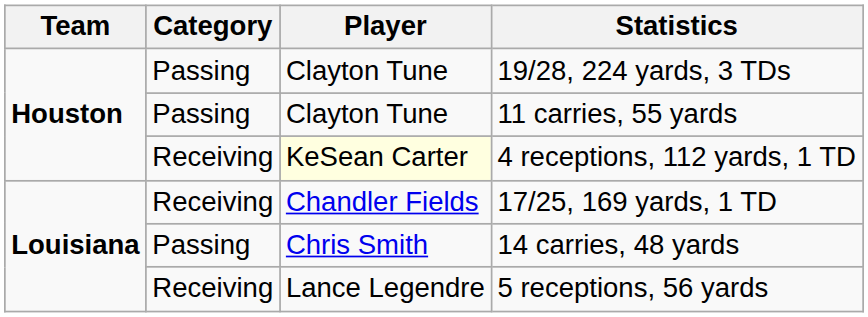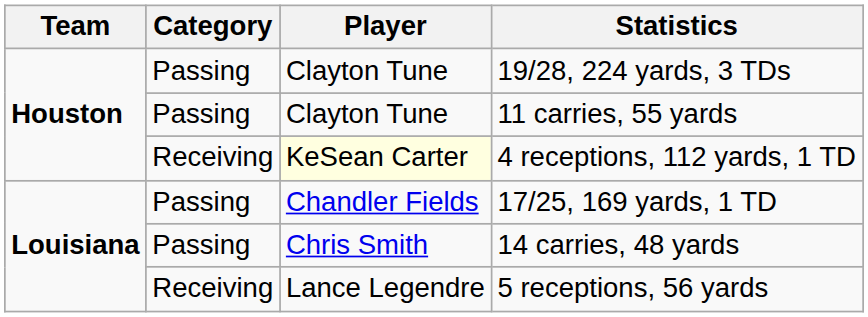(213, 201) Receiving -> (201, 201) Passing
